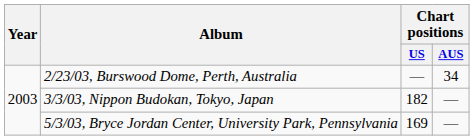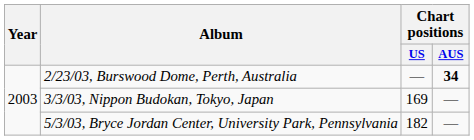(451, 76) normal -> (451, 76) bold
(417, 100) 182 -> (417, 100) 169
(417, 123) 169 -> (417, 123) 182
